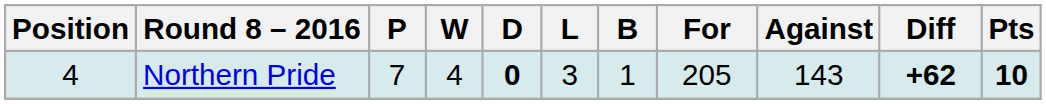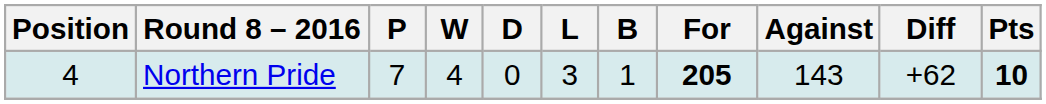(512, 75) bold -> (512, 75) normal
(707, 75) normal -> (707, 75) bold
(931, 75) bold -> (931, 75) normal
